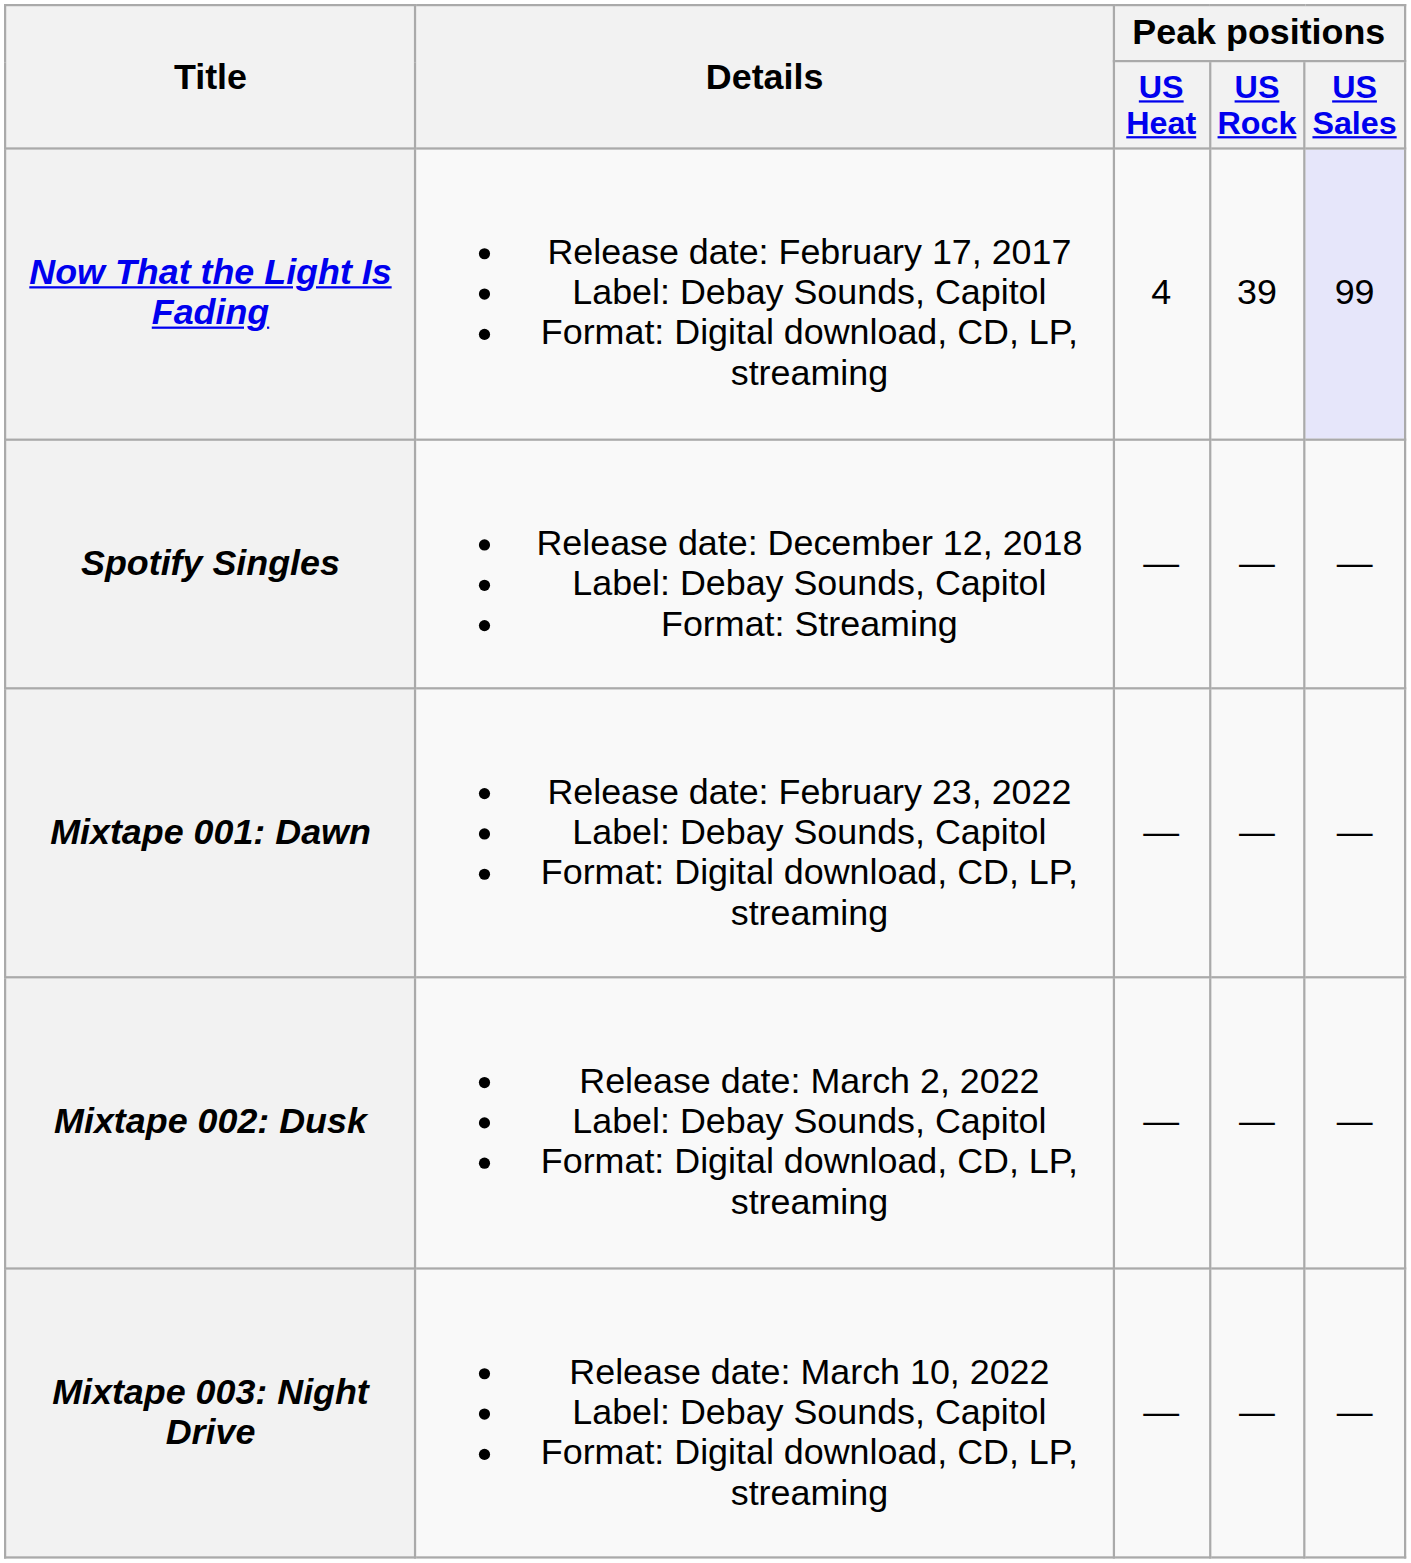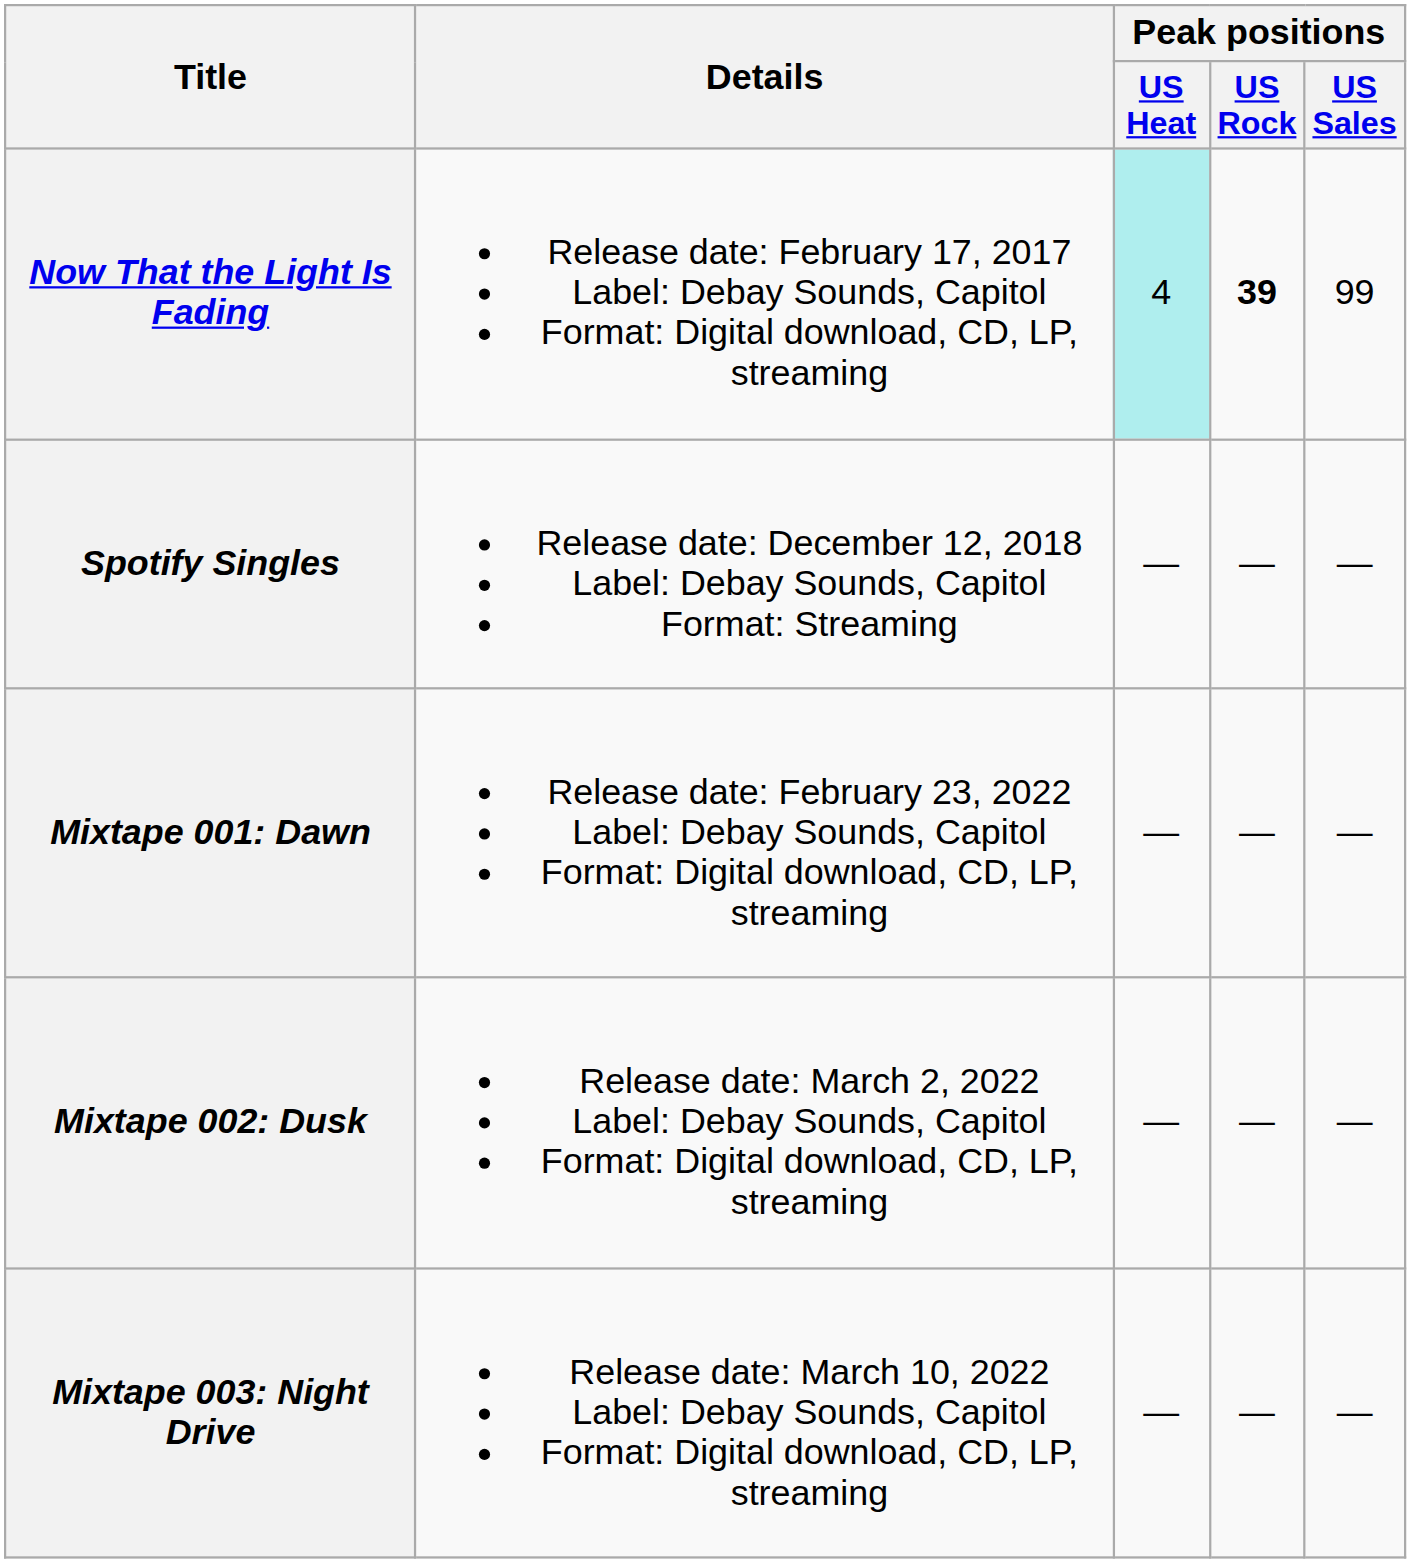(1161, 293) no background -> (1161, 293) paleturquoise background
(1257, 293) normal -> (1257, 293) bold
(1355, 293) lavender background -> (1355, 293) no background
